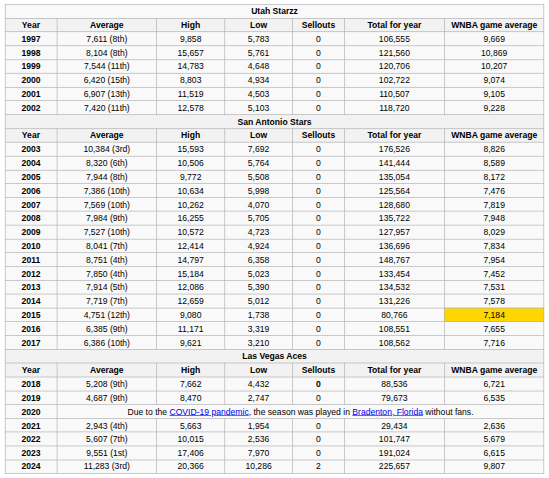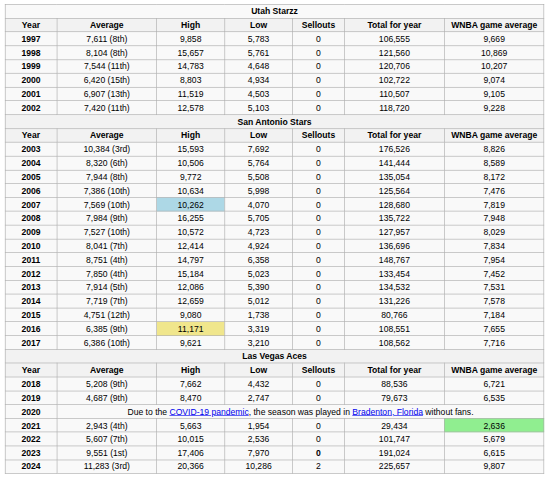(191, 205) no background -> (191, 205) lightblue background
(494, 315) gold background -> (494, 315) no background
(191, 329) no background -> (191, 329) khaki background
(319, 384) bold -> (319, 384) normal
(494, 425) no background -> (494, 425) lightgreen background
(319, 453) normal -> (319, 453) bold
